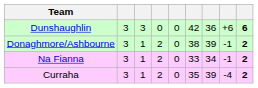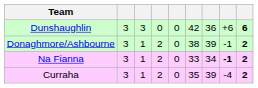(228, 59) normal -> (228, 59) bold
